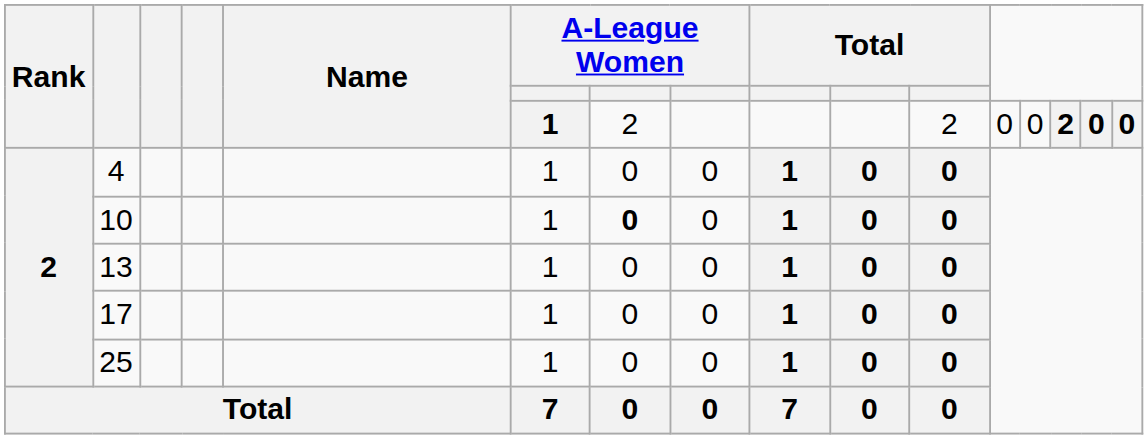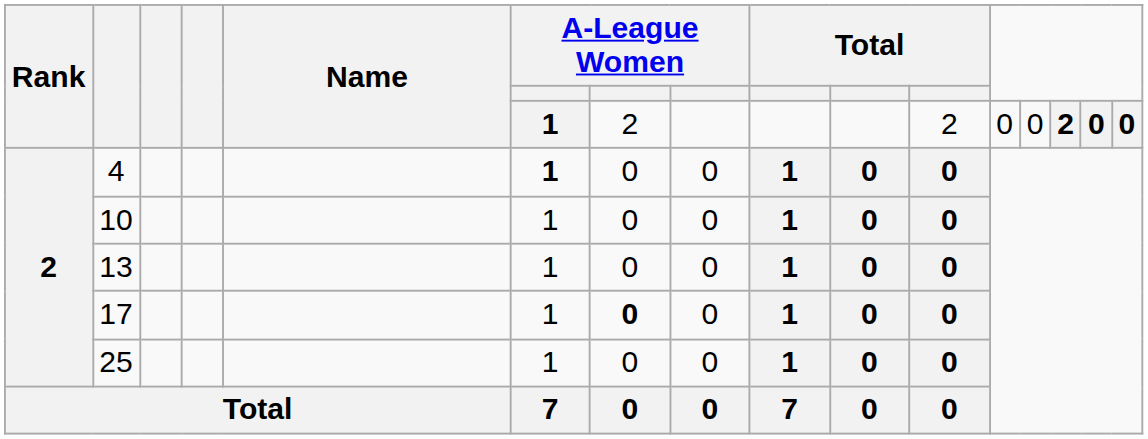(550, 171) normal -> (550, 171) bold
(630, 219) bold -> (630, 219) normal
(630, 314) normal -> (630, 314) bold
